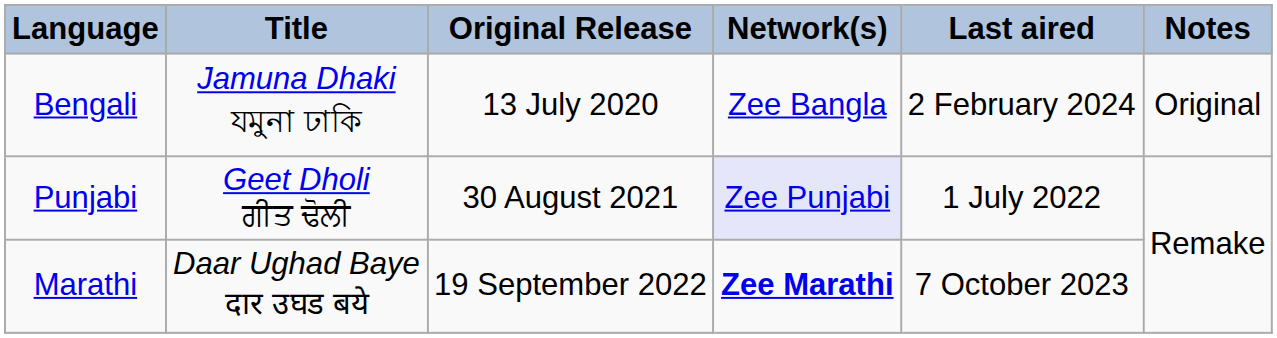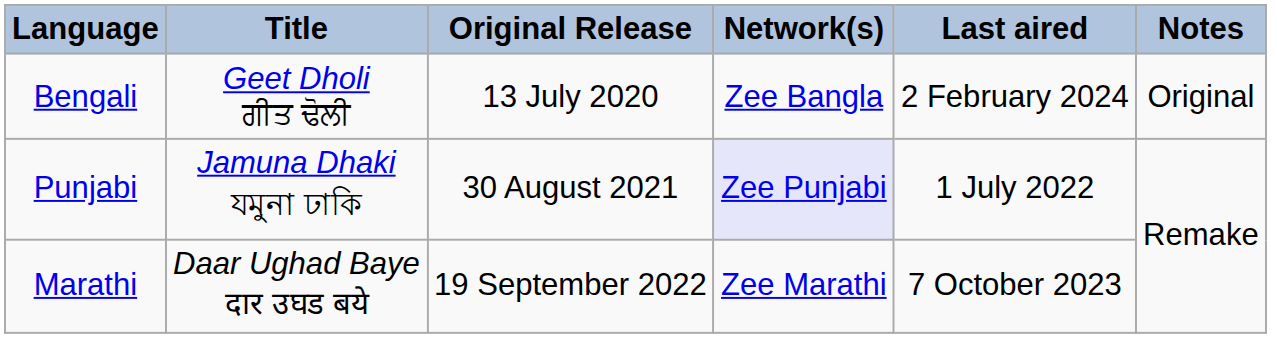(296, 99) Jamuna Dhaki যমুনা ঢাকি -> (296, 95) Geet Dholi ਗੀਤ ਢੋਲੀ
(296, 197) Geet Dholi ਗੀਤ ਢੋਲੀ -> (296, 183) Jamuna Dhaki যমুনা ঢাকি
(807, 285) bold -> (804, 285) normal
